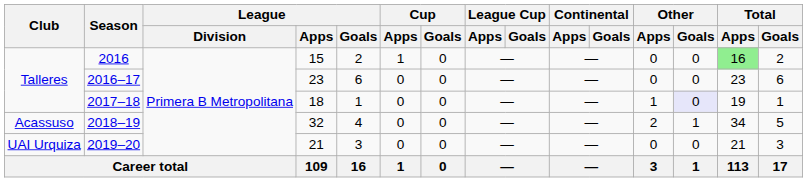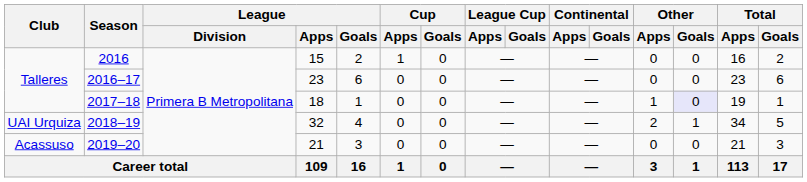(738, 58) lightgreen background -> (738, 58) no background
(44, 123) Acassuso -> (44, 123) UAI Urquiza
(44, 144) UAI Urquiza -> (44, 144) Acassuso
